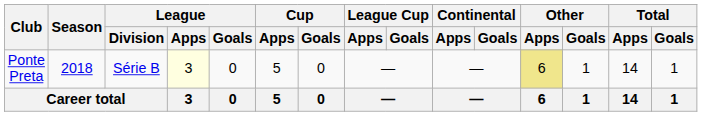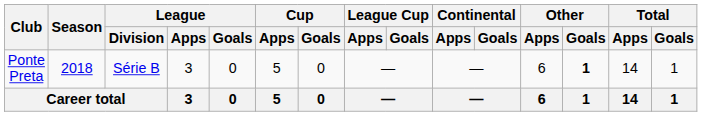(188, 68) lightyellow background -> (188, 68) no background
(542, 68) khaki background -> (542, 68) no background
(586, 68) normal -> (586, 68) bold
